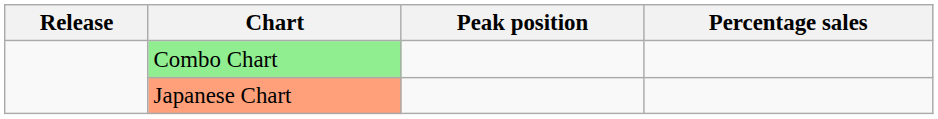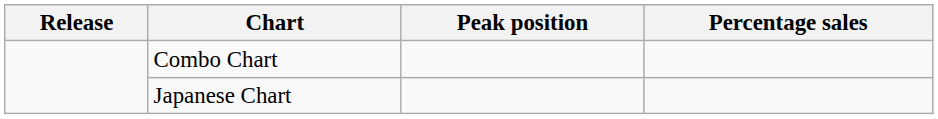(216, 58) lightgreen background -> (216, 58) no background
(223, 95) lightsalmon background -> (223, 95) no background
